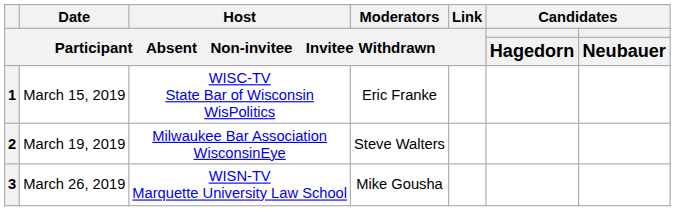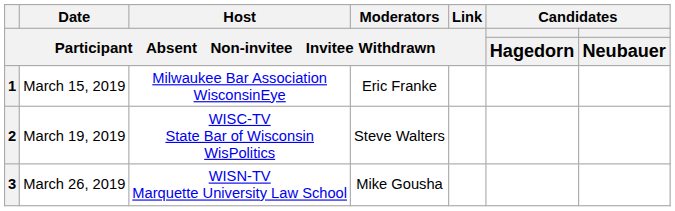(240, 94) WISC-TV State Bar of Wisconsin WisPolitics -> (240, 86) Milwaukee Bar Association WisconsinEye
(240, 144) Milwaukee Bar Association WisconsinEye -> (240, 135) WISC-TV State Bar of Wisconsin WisPolitics
